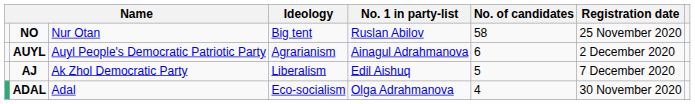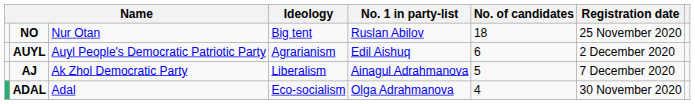(481, 33) 58 -> (481, 33) 18
(410, 52) Ainagul Adrahmanova -> (381, 52) Edil Aishuq
(381, 71) Edil Aishuq -> (410, 71) Ainagul Adrahmanova
